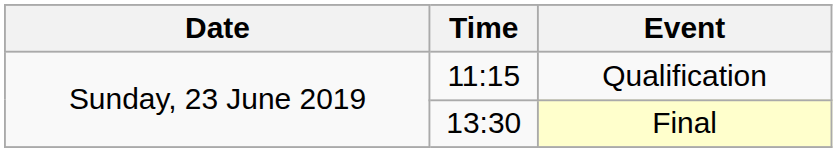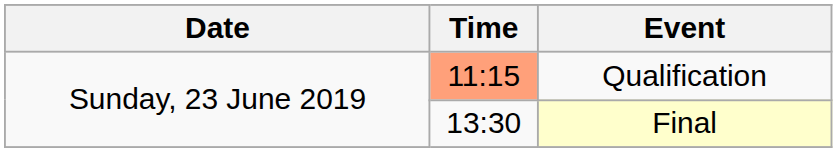(484, 75) no background -> (484, 75) lightsalmon background
